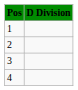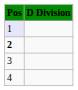(9, 28) no background -> (9, 28) lavender background
(9, 45) normal -> (9, 45) bold
